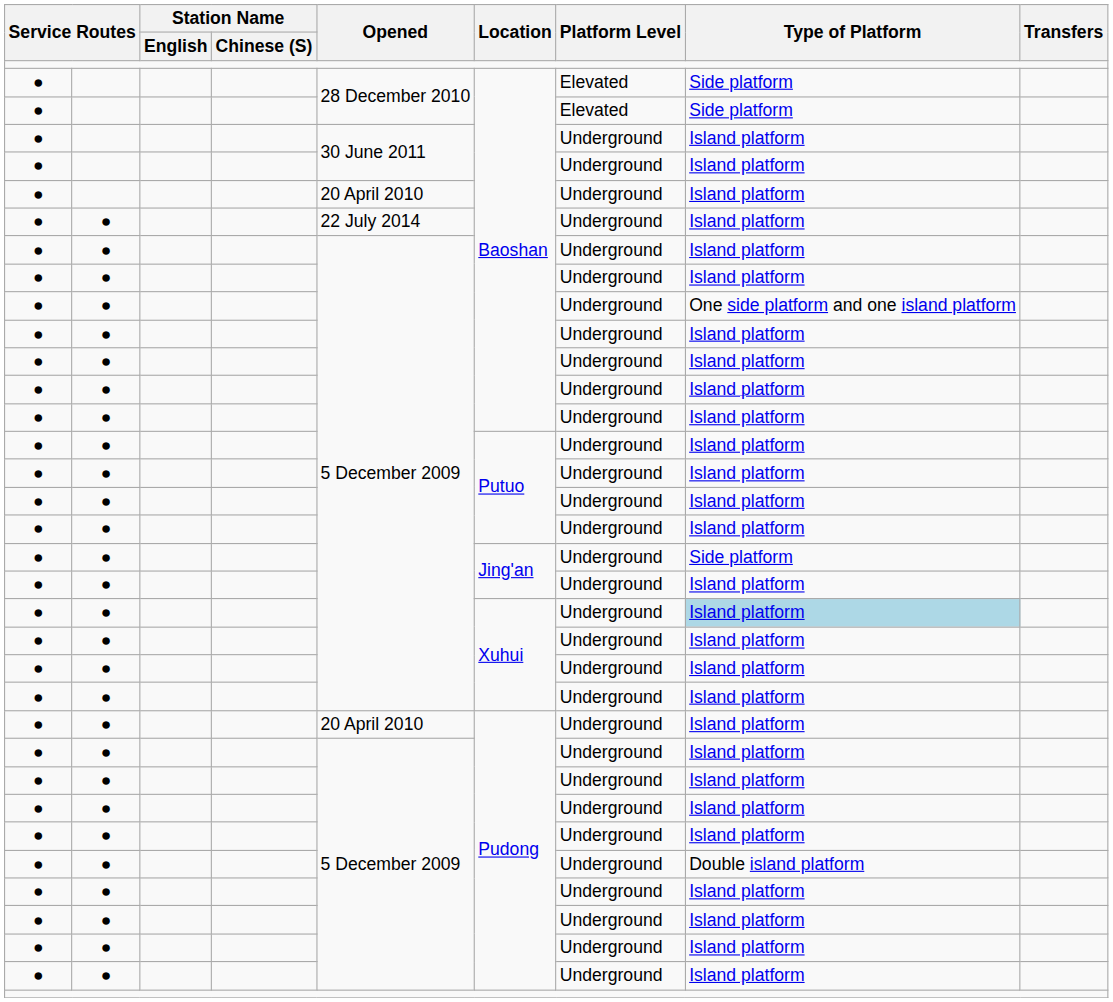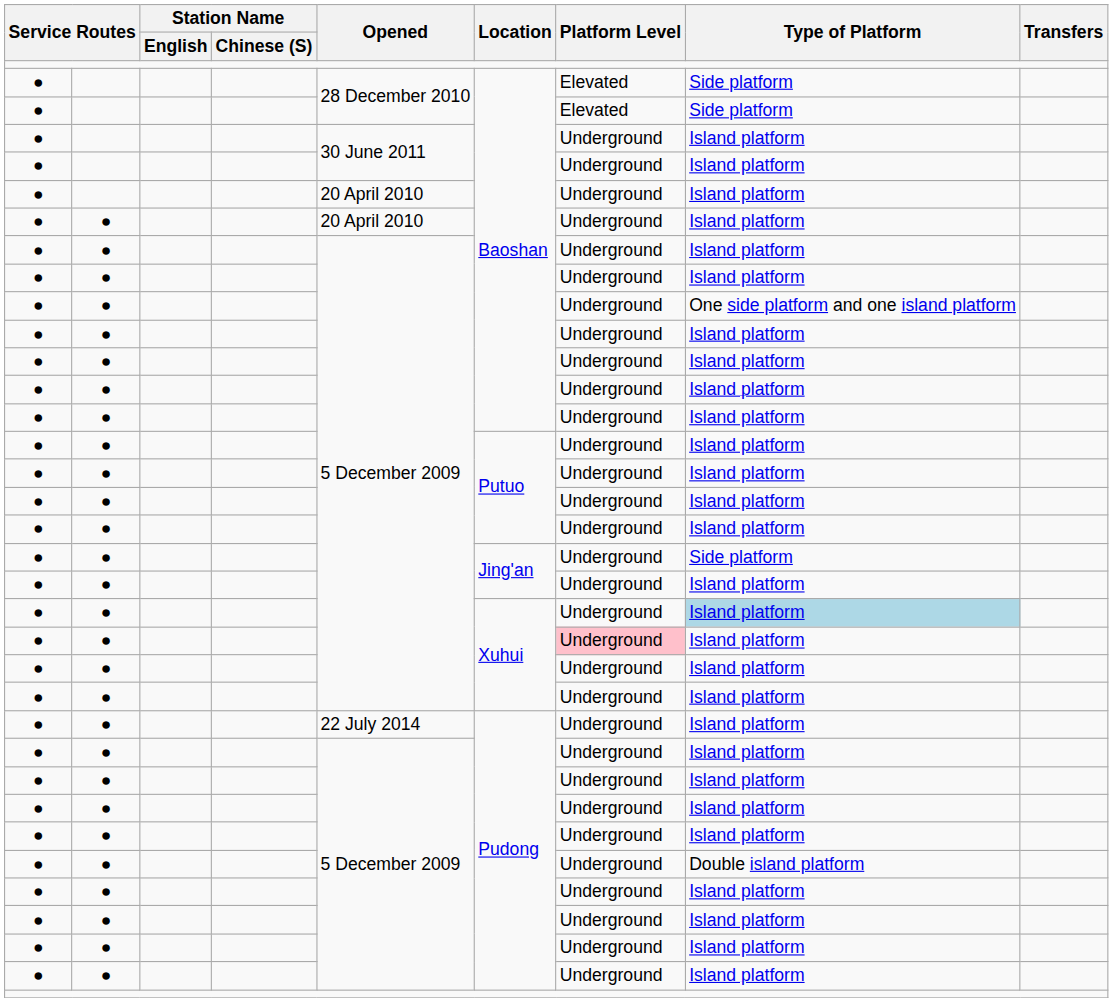(370, 221) 22 July 2014 -> (372, 221) 20 April 2010
(611, 640) no background -> (611, 640) pink background
(372, 724) 20 April 2010 -> (370, 724) 22 July 2014
